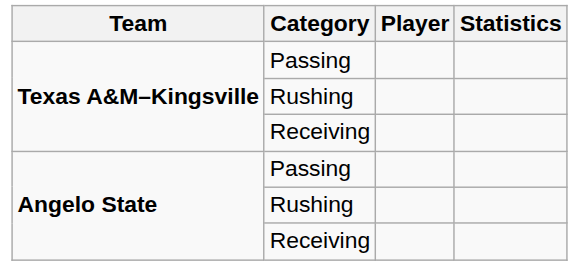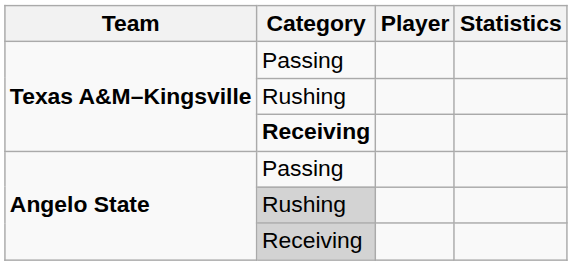(320, 132) normal -> (316, 132) bold
(312, 204) no background -> (304, 204) lightgrey background
(320, 241) no background -> (312, 241) lightgrey background
